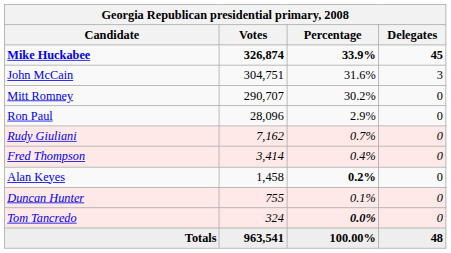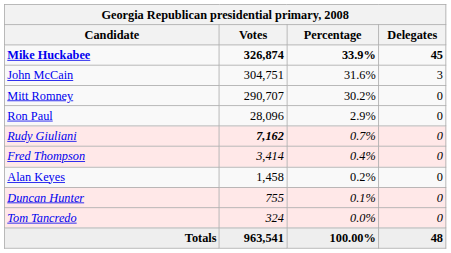(270, 136) normal -> (270, 136) bold
(362, 177) bold -> (363, 177) normal
(363, 217) bold -> (363, 217) normal
